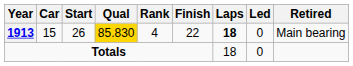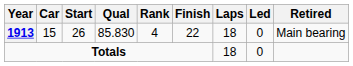(116, 33) gold background -> (116, 33) no background
(230, 33) bold -> (230, 33) normal
